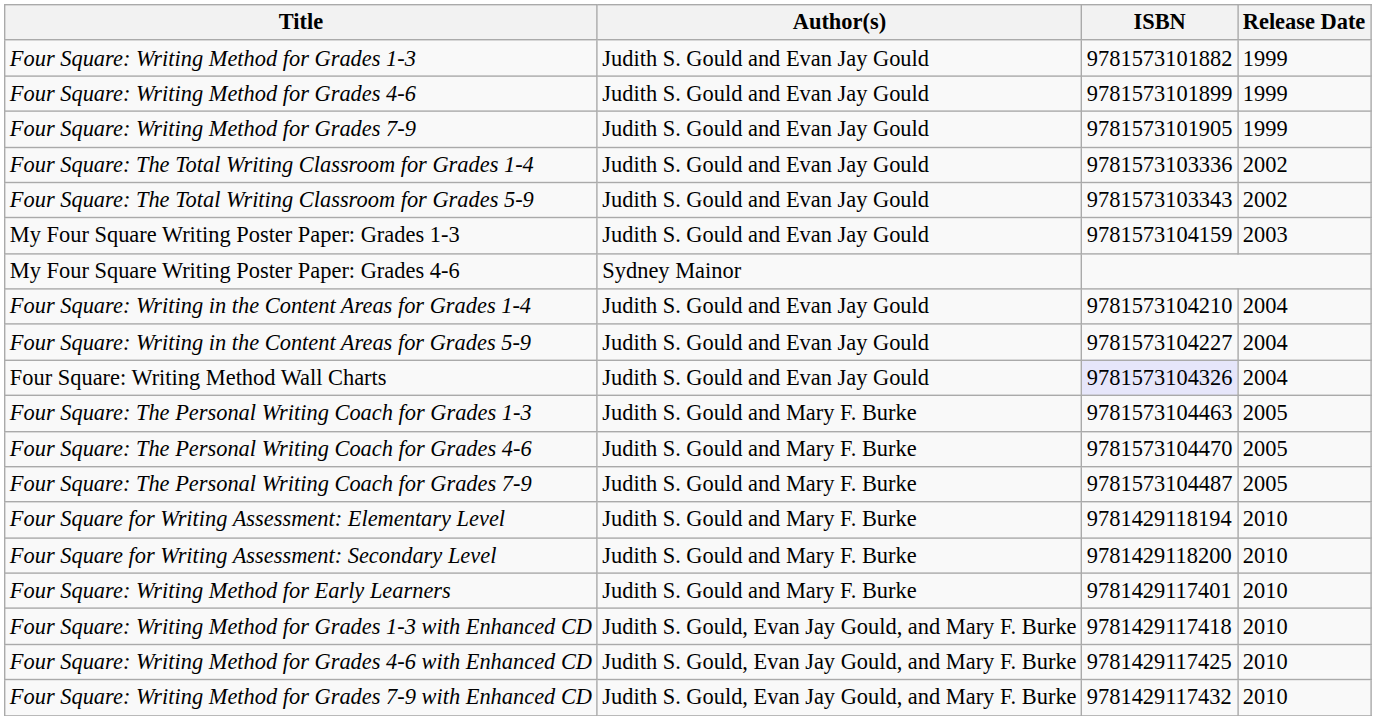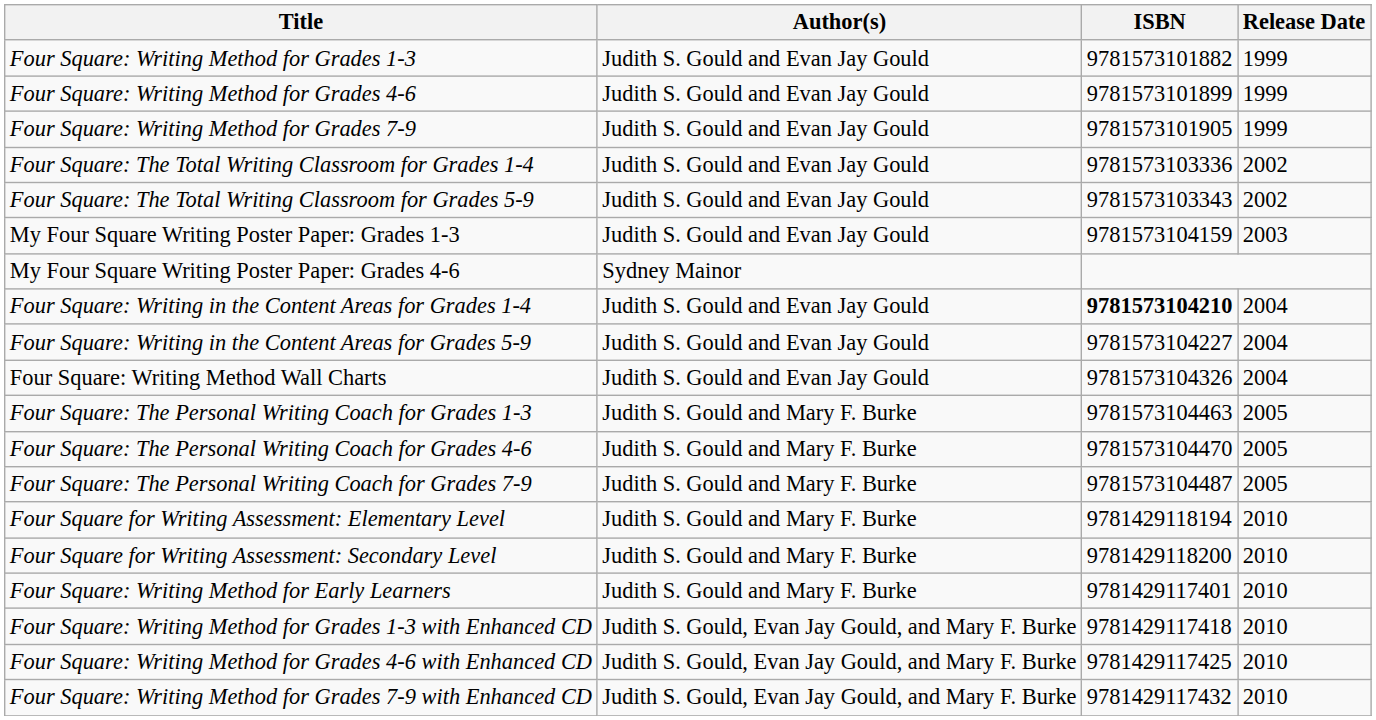(1160, 306) normal -> (1160, 306) bold
(1160, 377) lavender background -> (1160, 377) no background
